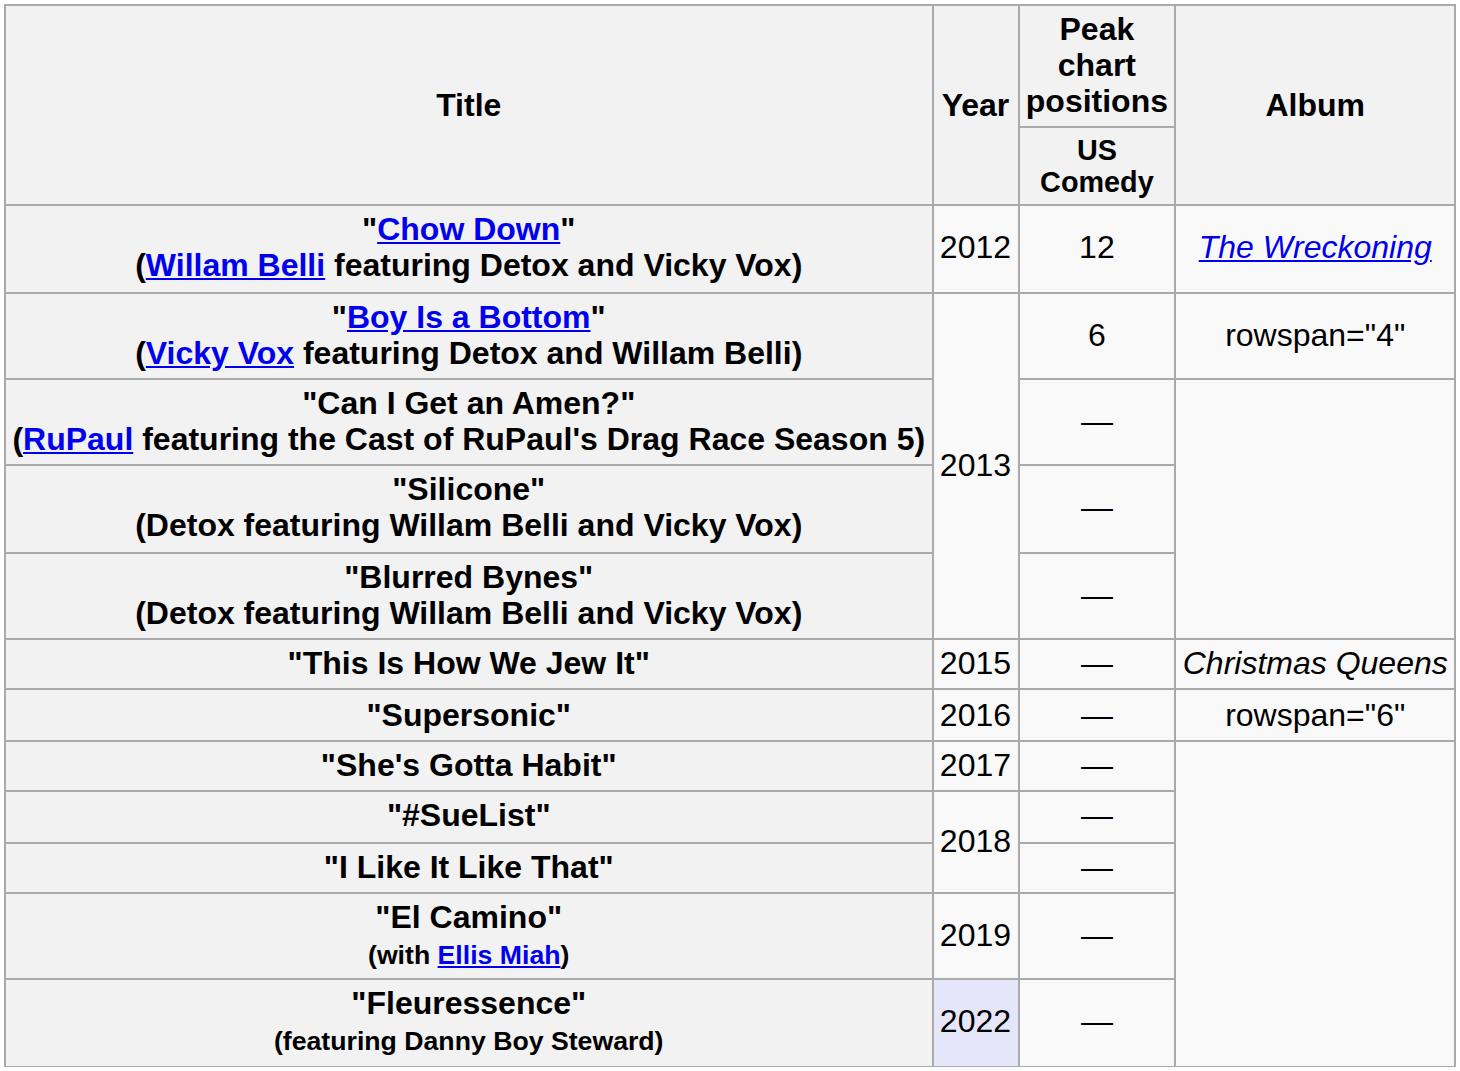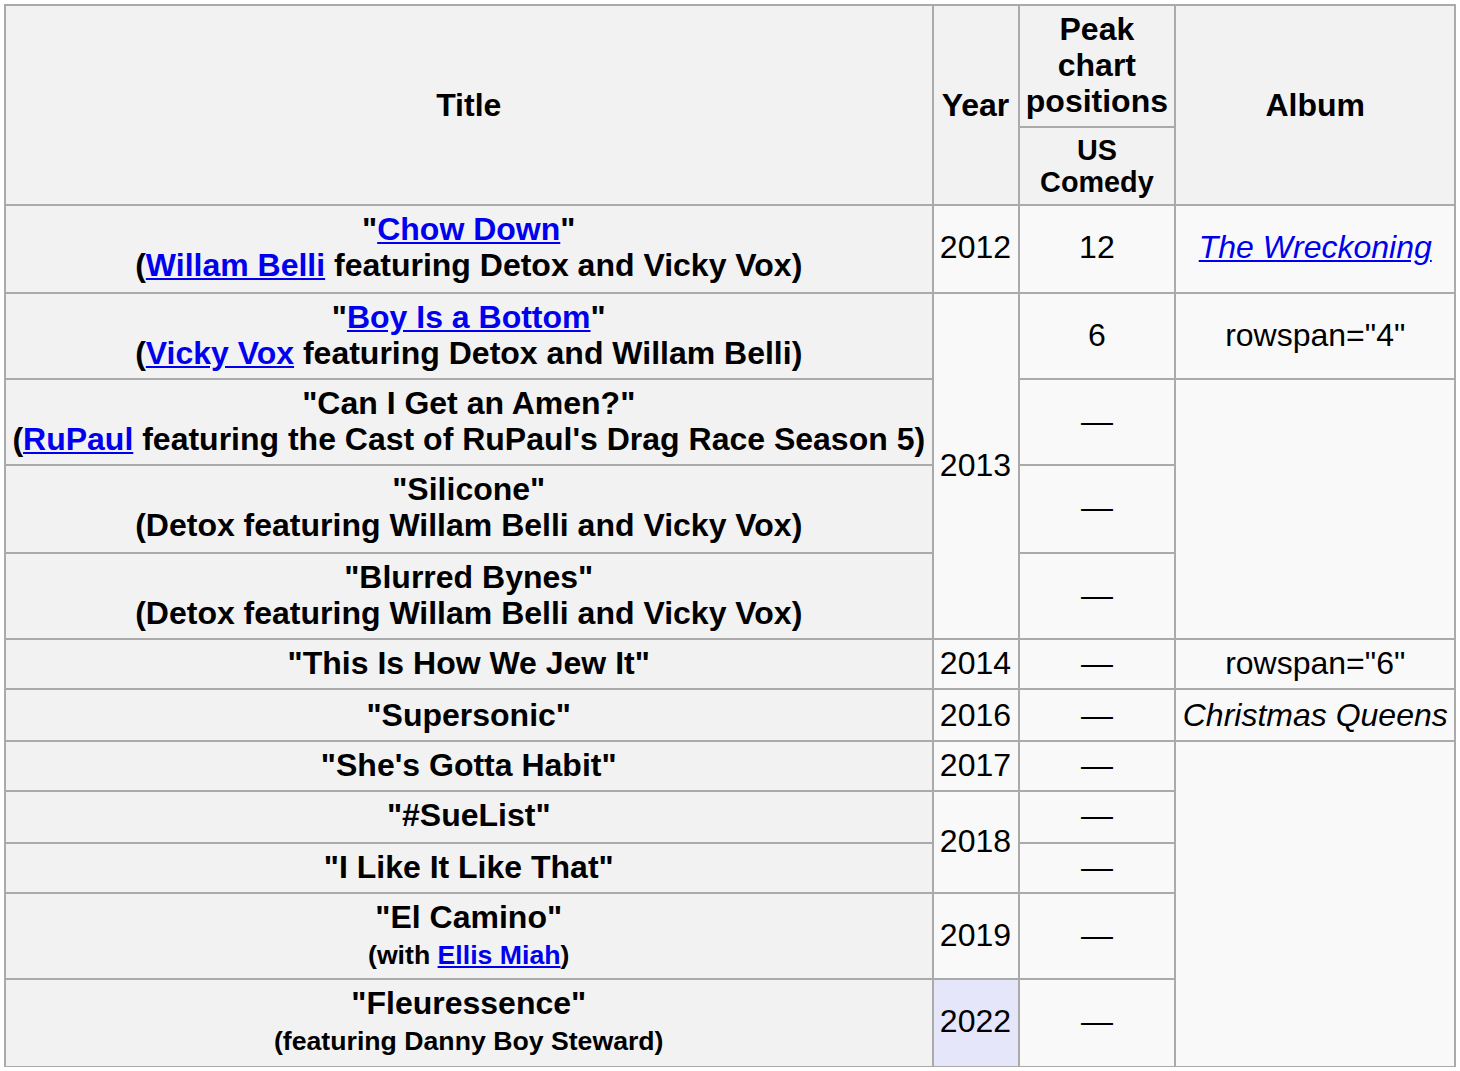(975, 663) 2015 -> (975, 663) 2014
(1315, 663) Christmas Queens -> (1315, 663) rowspan="6"
(1315, 714) rowspan="6" -> (1315, 714) Christmas Queens
